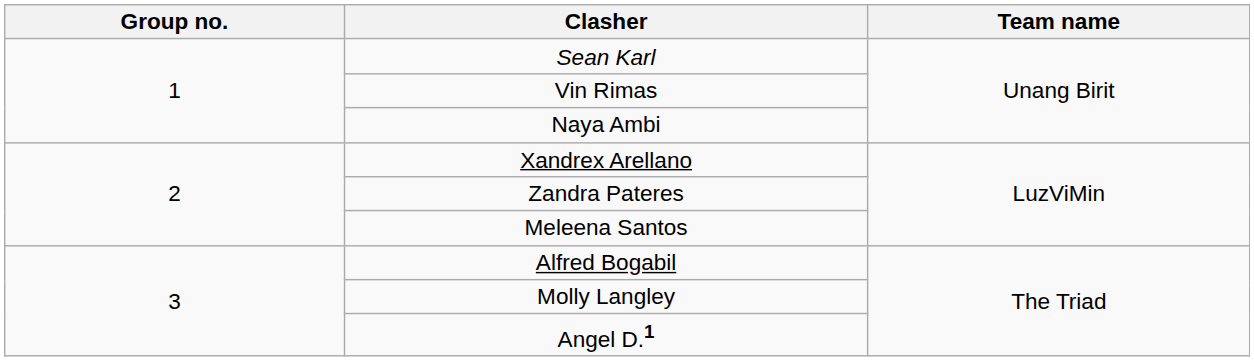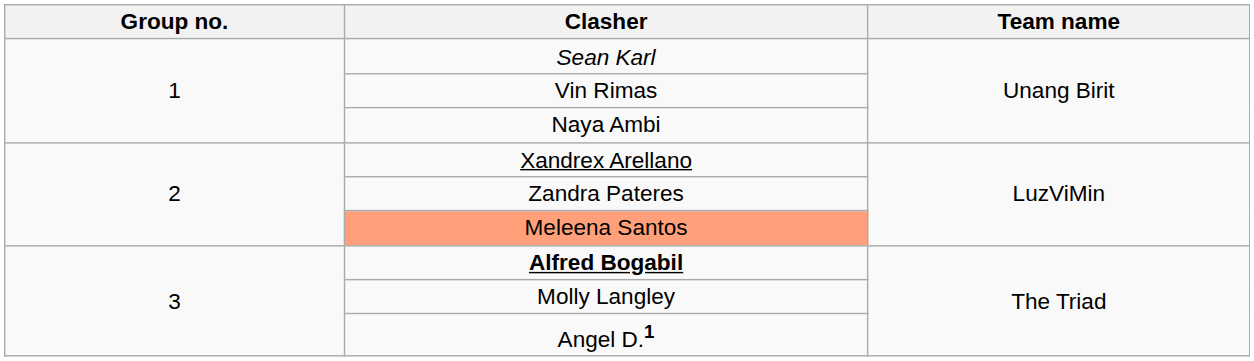(606, 228) no background -> (606, 228) lightsalmon background
(606, 262) normal -> (606, 262) bold
